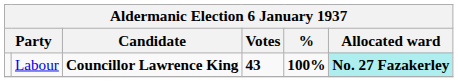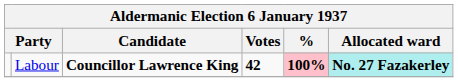(253, 64) 43 -> (253, 64) 42
(306, 64) no background -> (306, 64) pink background
